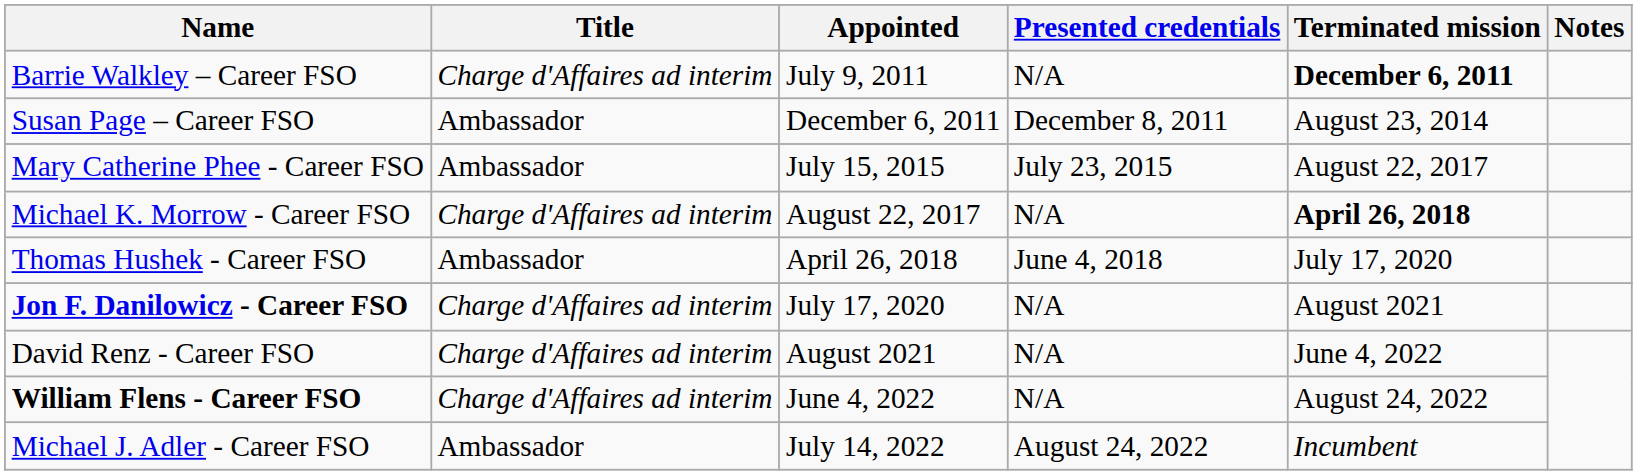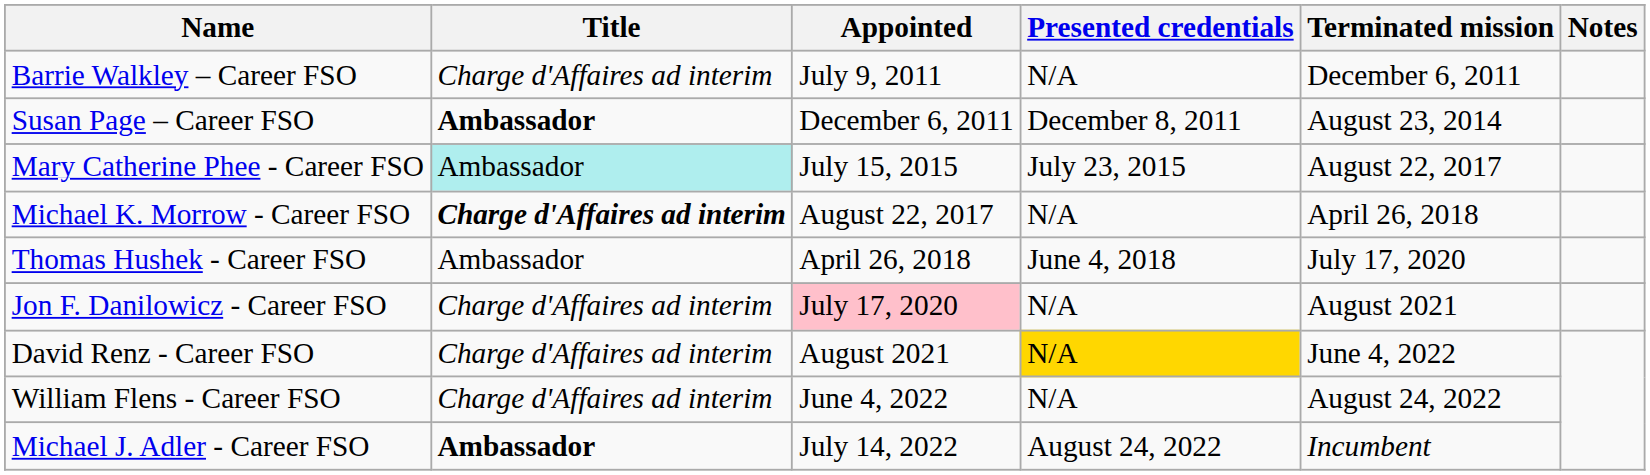(1404, 74) bold -> (1414, 74) normal
(511, 120) normal -> (516, 120) bold
(511, 167) no background -> (511, 167) paleturquoise background
(605, 213) normal -> (612, 213) bold
(1382, 213) bold -> (1393, 213) normal
(210, 306) bold -> (199, 306) normal
(865, 306) no background -> (879, 306) pink background
(1039, 352) no background -> (1052, 352) gold background
(187, 399) bold -> (176, 399) normal
(511, 445) normal -> (516, 445) bold
